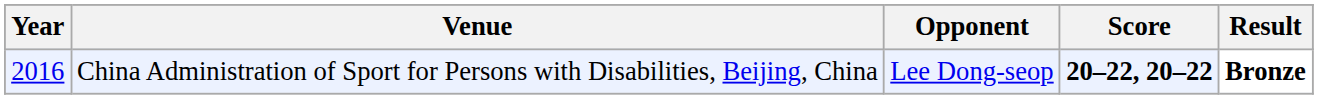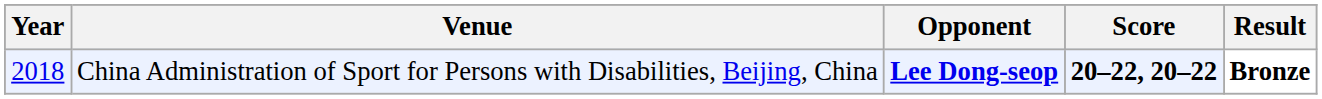(38, 70) 2016 -> (38, 70) 2018
(972, 70) normal -> (974, 70) bold
